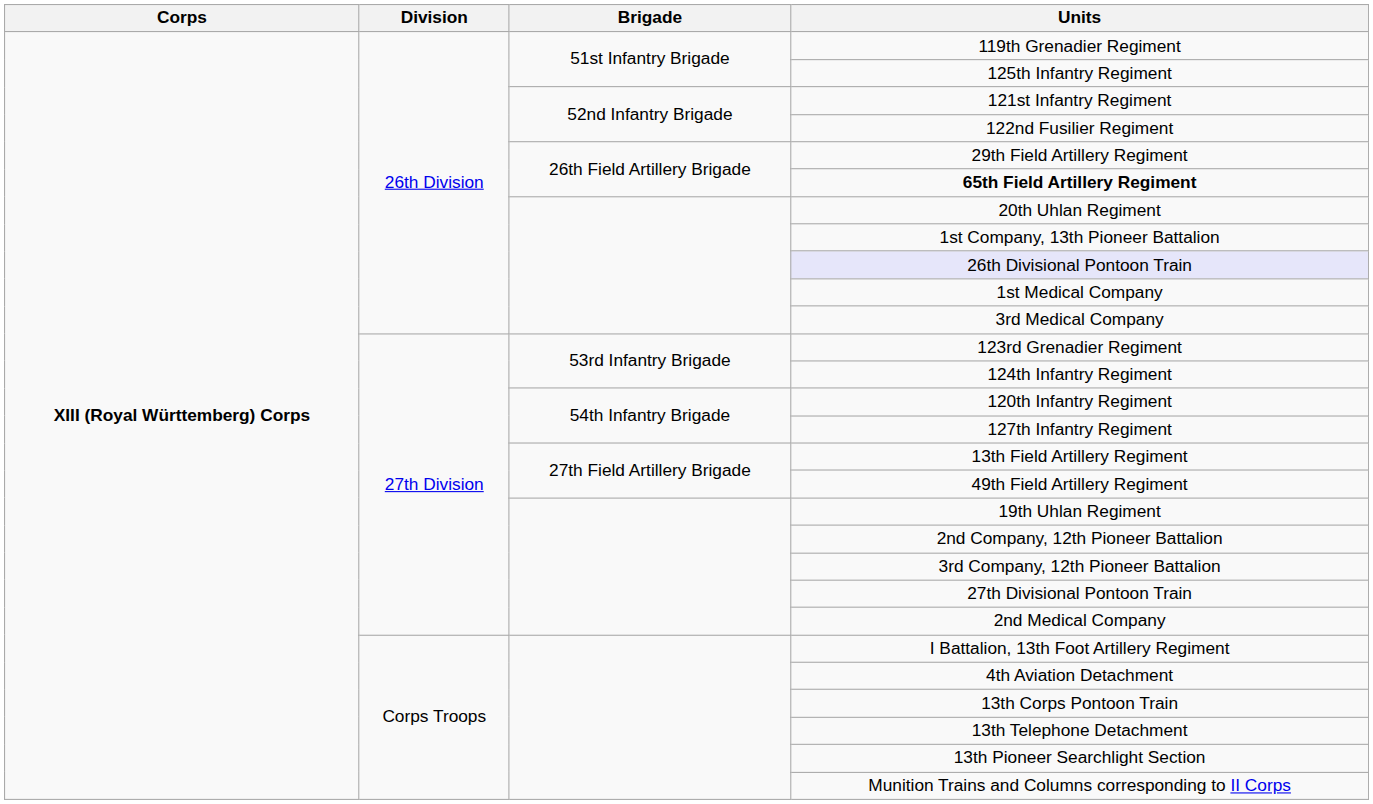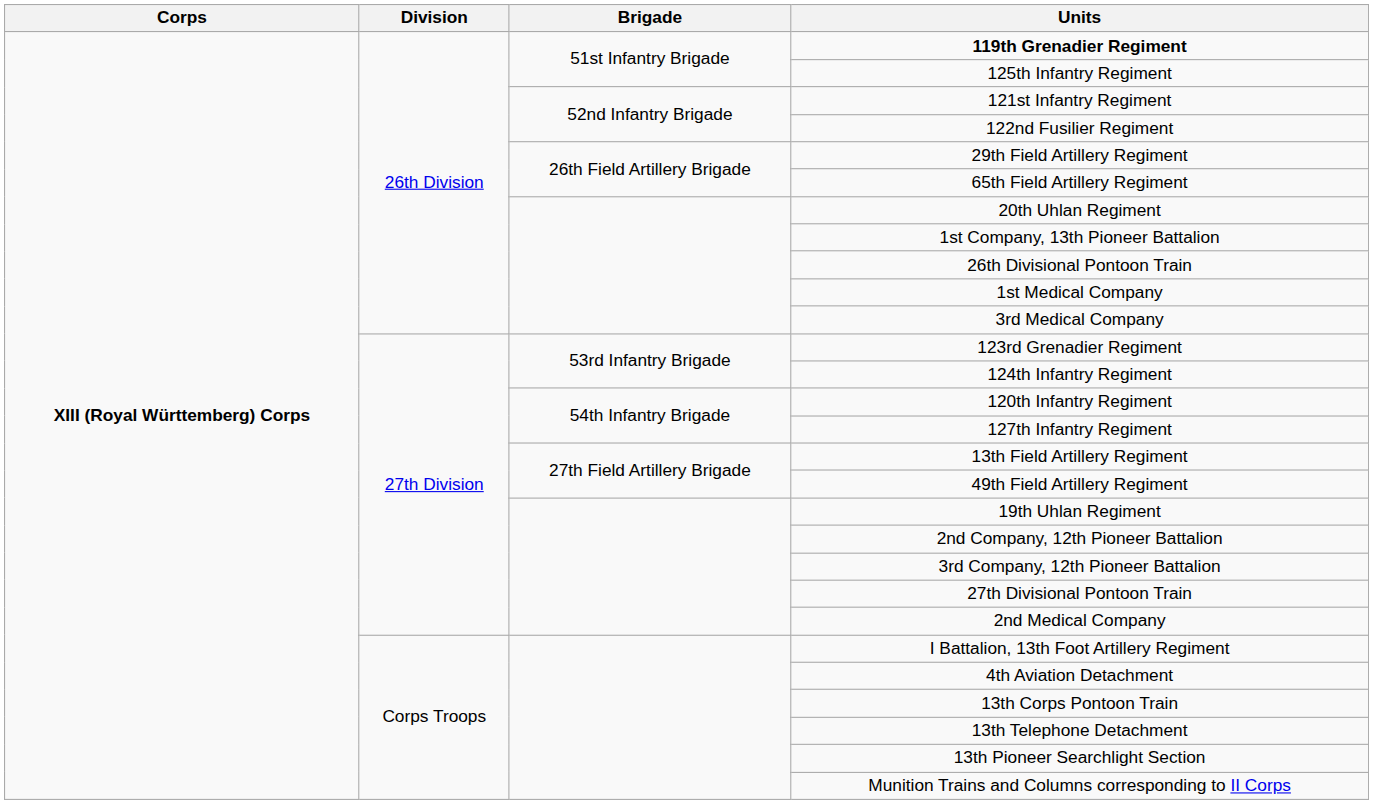(1080, 45) normal -> (1080, 45) bold
(1080, 182) bold -> (1080, 182) normal
(1080, 264) lavender background -> (1080, 264) no background
